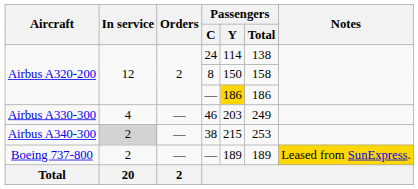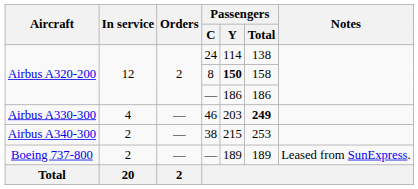(232, 74) normal -> (232, 74) bold
(232, 94) gold background -> (232, 94) no background
(261, 114) normal -> (261, 114) bold
(128, 134) lightgrey background -> (128, 134) no background
(346, 154) gold background -> (346, 154) no background
